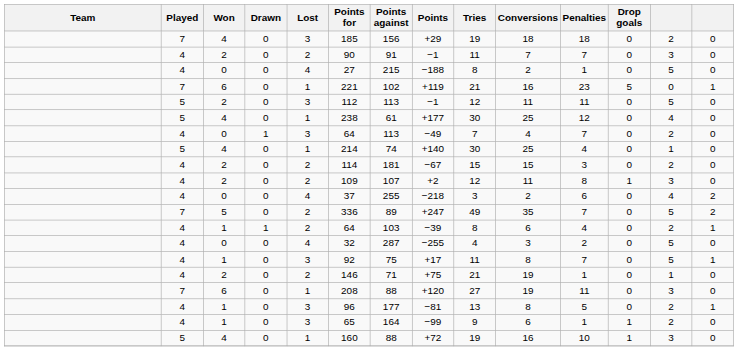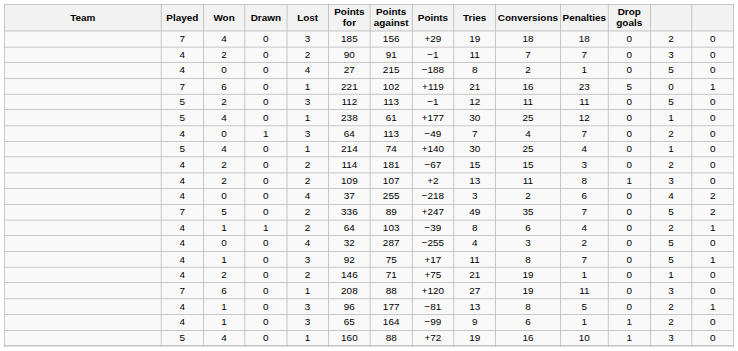(671, 117) 4 -> (671, 117) 1
(475, 180) 12 -> (475, 180) 13
